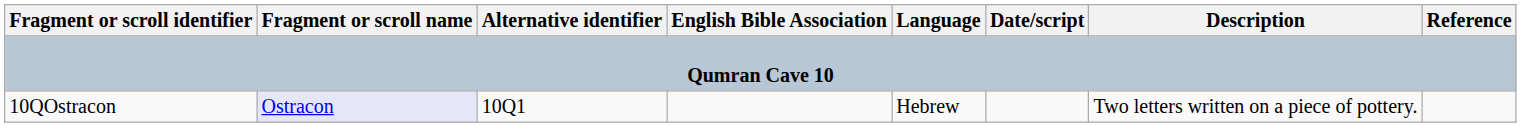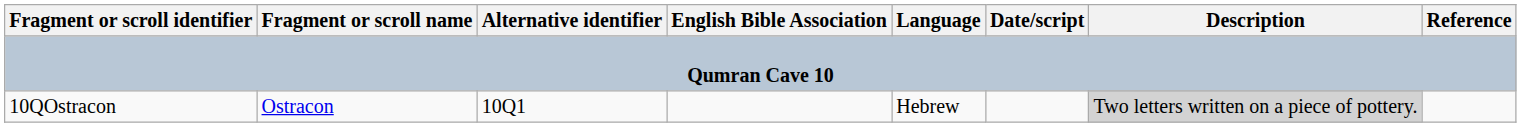(298, 106) lavender background -> (298, 106) no background
(1255, 106) no background -> (1255, 106) lightgrey background
